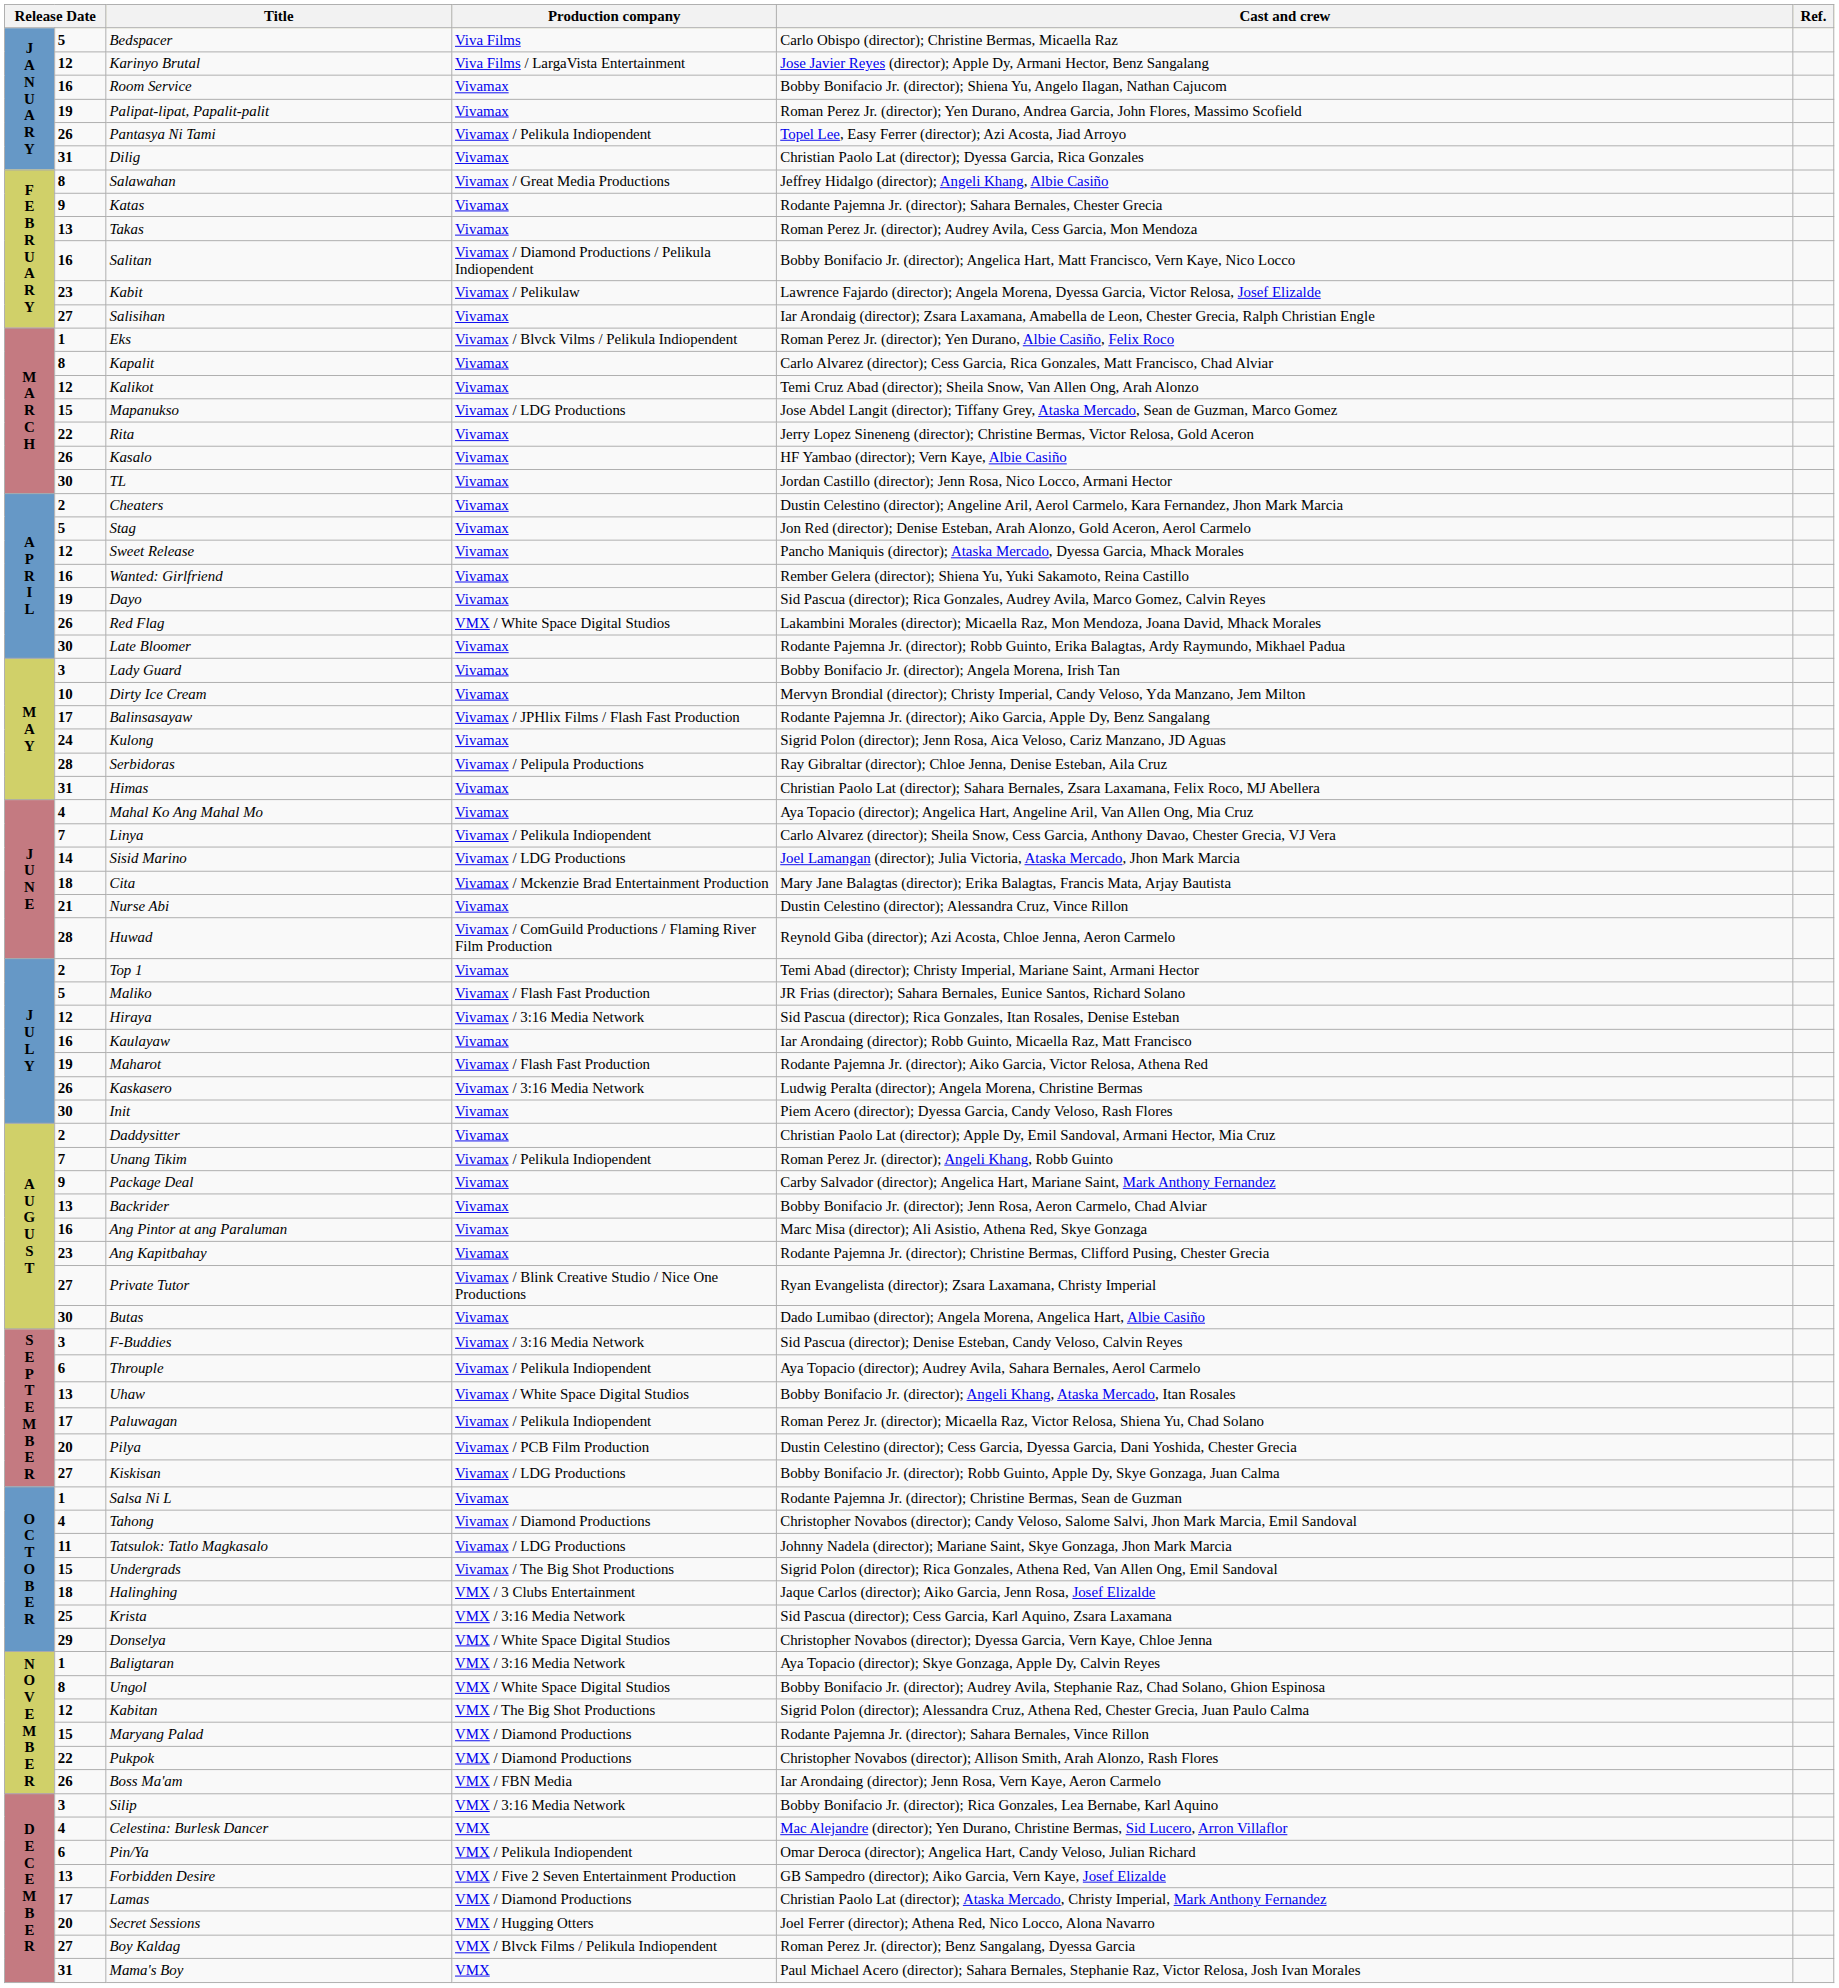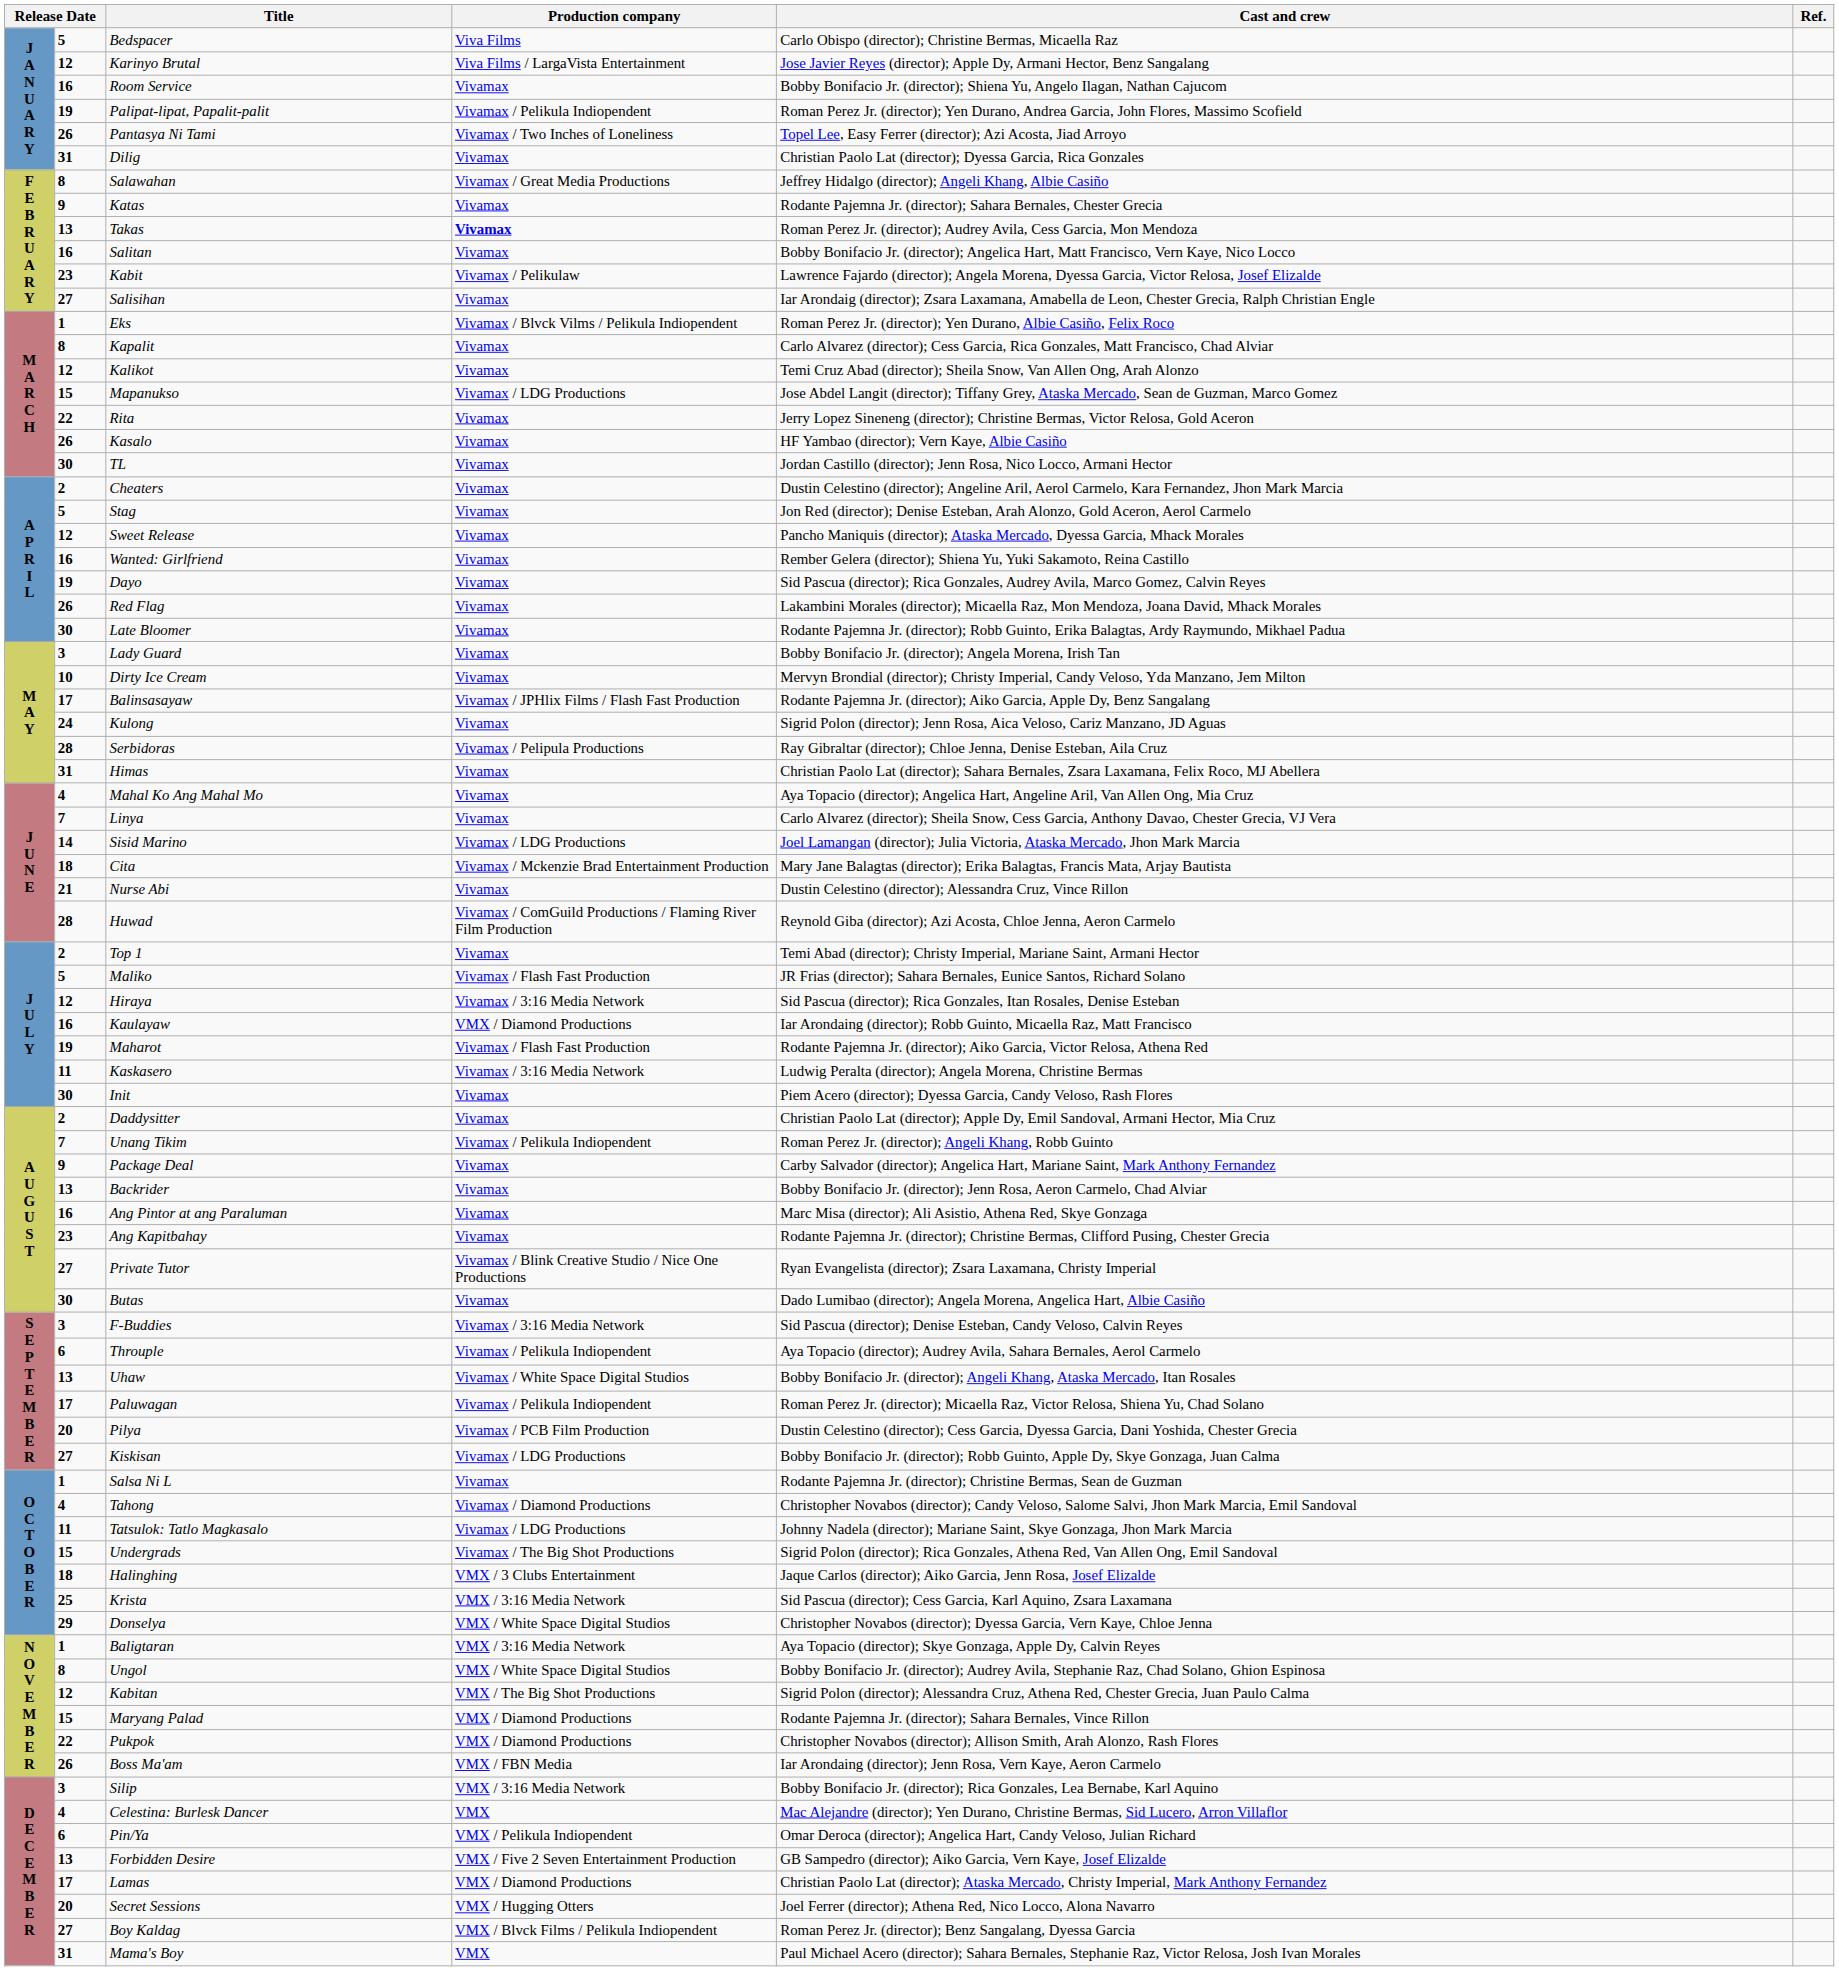(482, 110) Vivamax -> (553, 110) Vivamax / Pelikula Indiopendent
(553, 134) Vivamax / Pelikula Indiopendent -> (564, 134) Vivamax / Two Inches of Loneliness
(482, 228) normal -> (483, 228) bold
(583, 260) Vivamax / Diamond Productions / Pelikula Indiopendent -> (482, 252) Vivamax
(563, 623) VMX / White Space Digital Studios -> (482, 606) Vivamax
(553, 835) Vivamax / Pelikula Indiopendent -> (482, 818) Vivamax
(482, 1040) Vivamax -> (543, 1024) VMX / Diamond Productions
(65, 1088) 26 -> (65, 1071) 11
